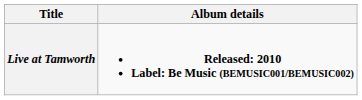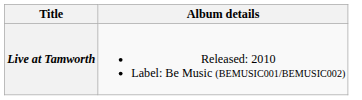(227, 66) bold -> (223, 66) normal
